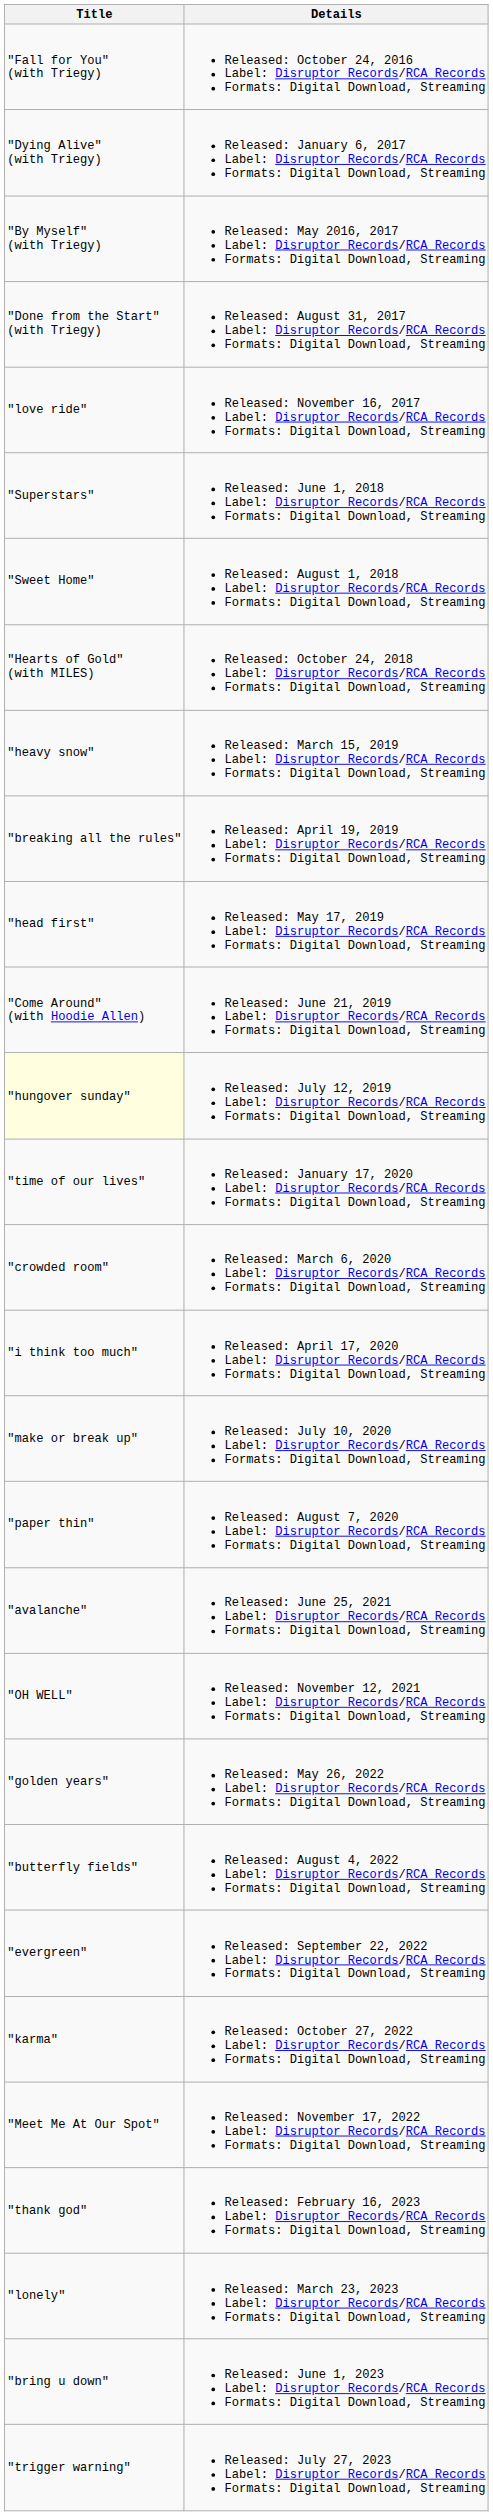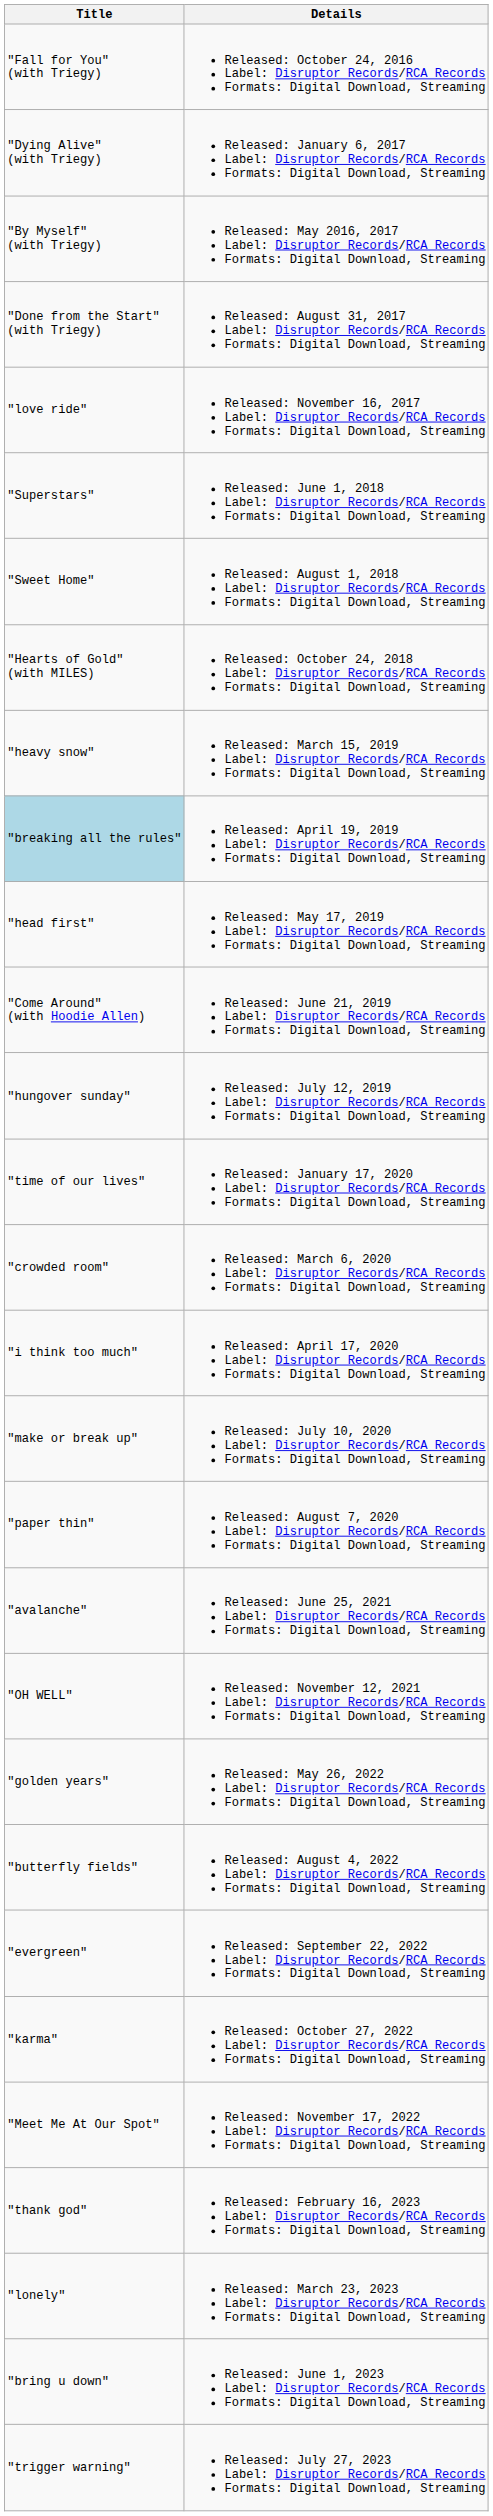(94, 839) no background -> (94, 839) lightblue background
(69, 1096) lightyellow background -> (69, 1096) no background
